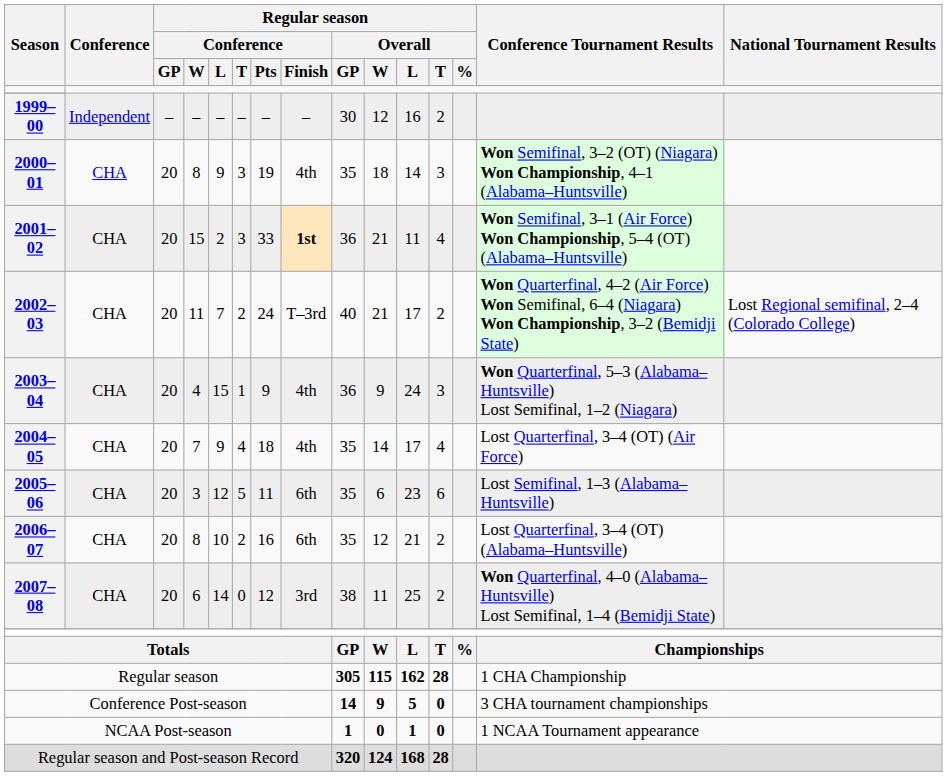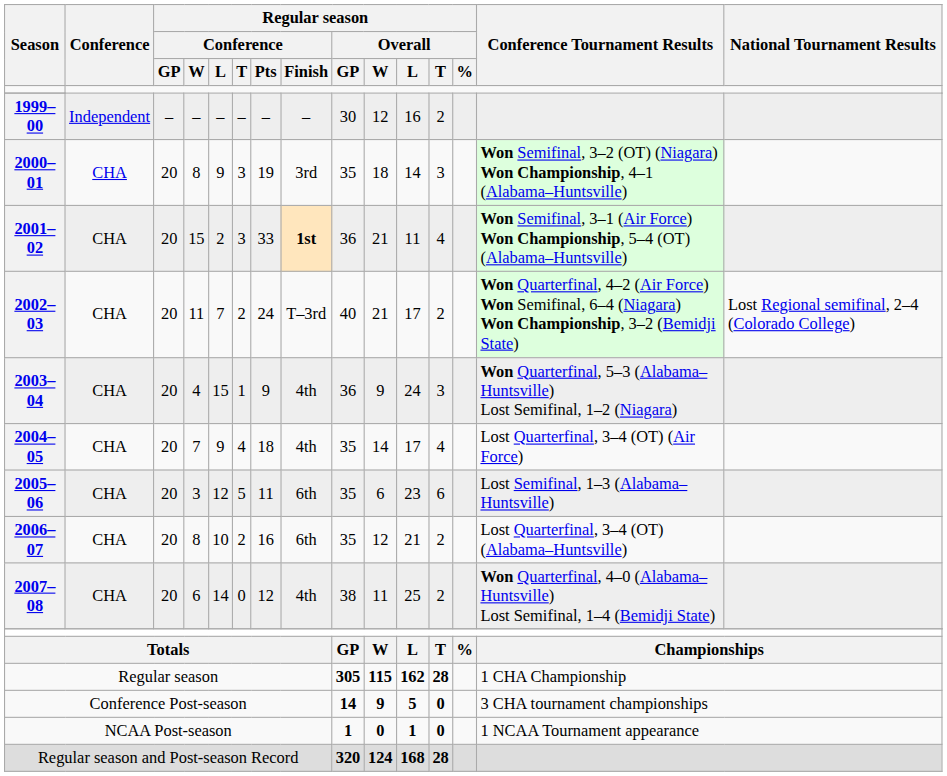(306, 172) 4th -> (306, 172) 3rd
(306, 595) 3rd -> (306, 595) 4th
